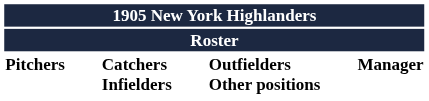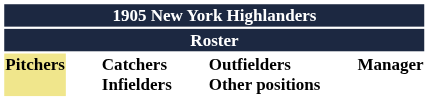(35, 64) no background -> (35, 64) khaki background
